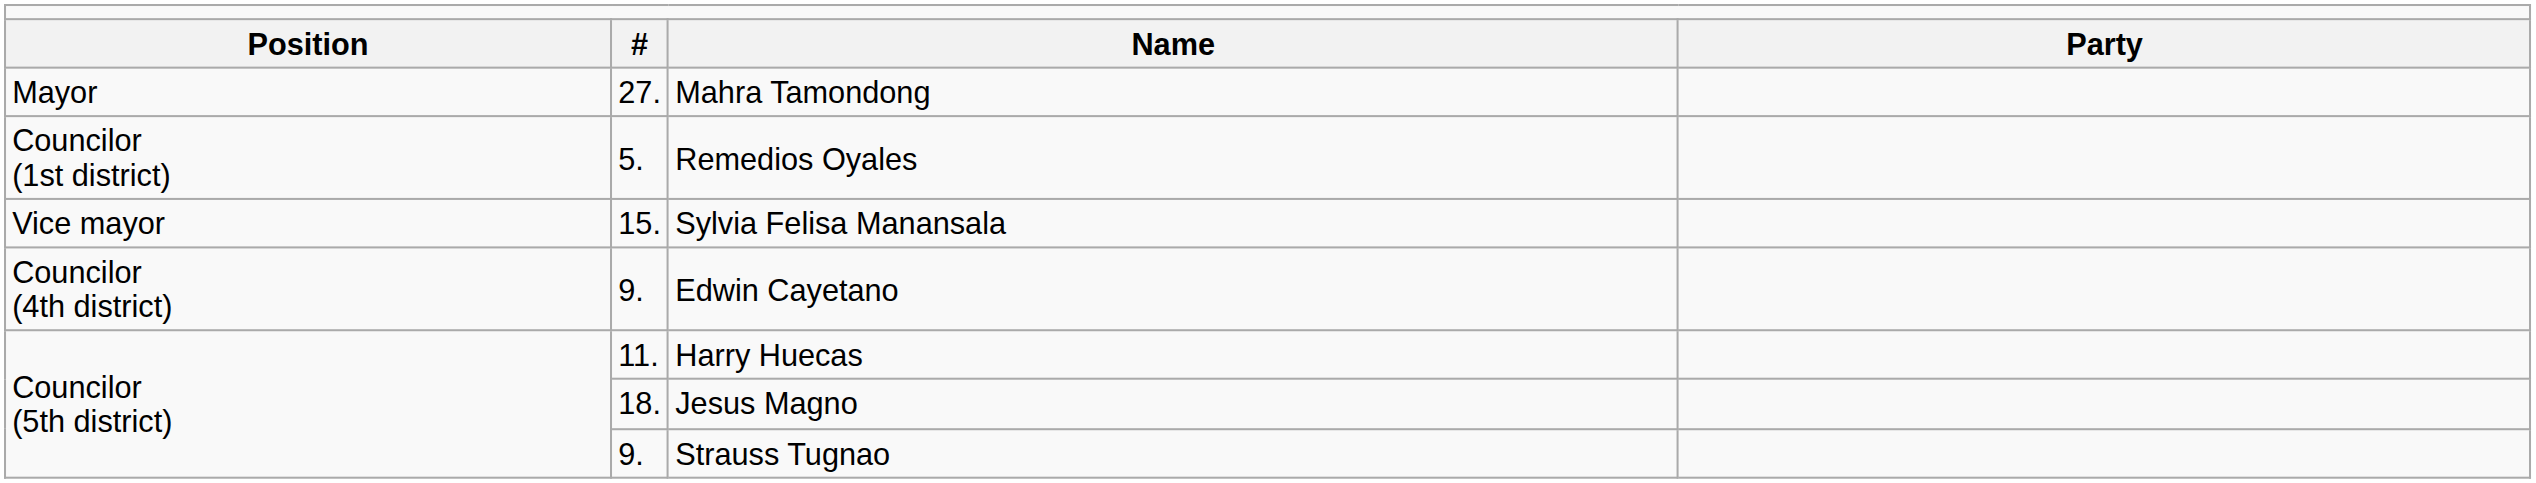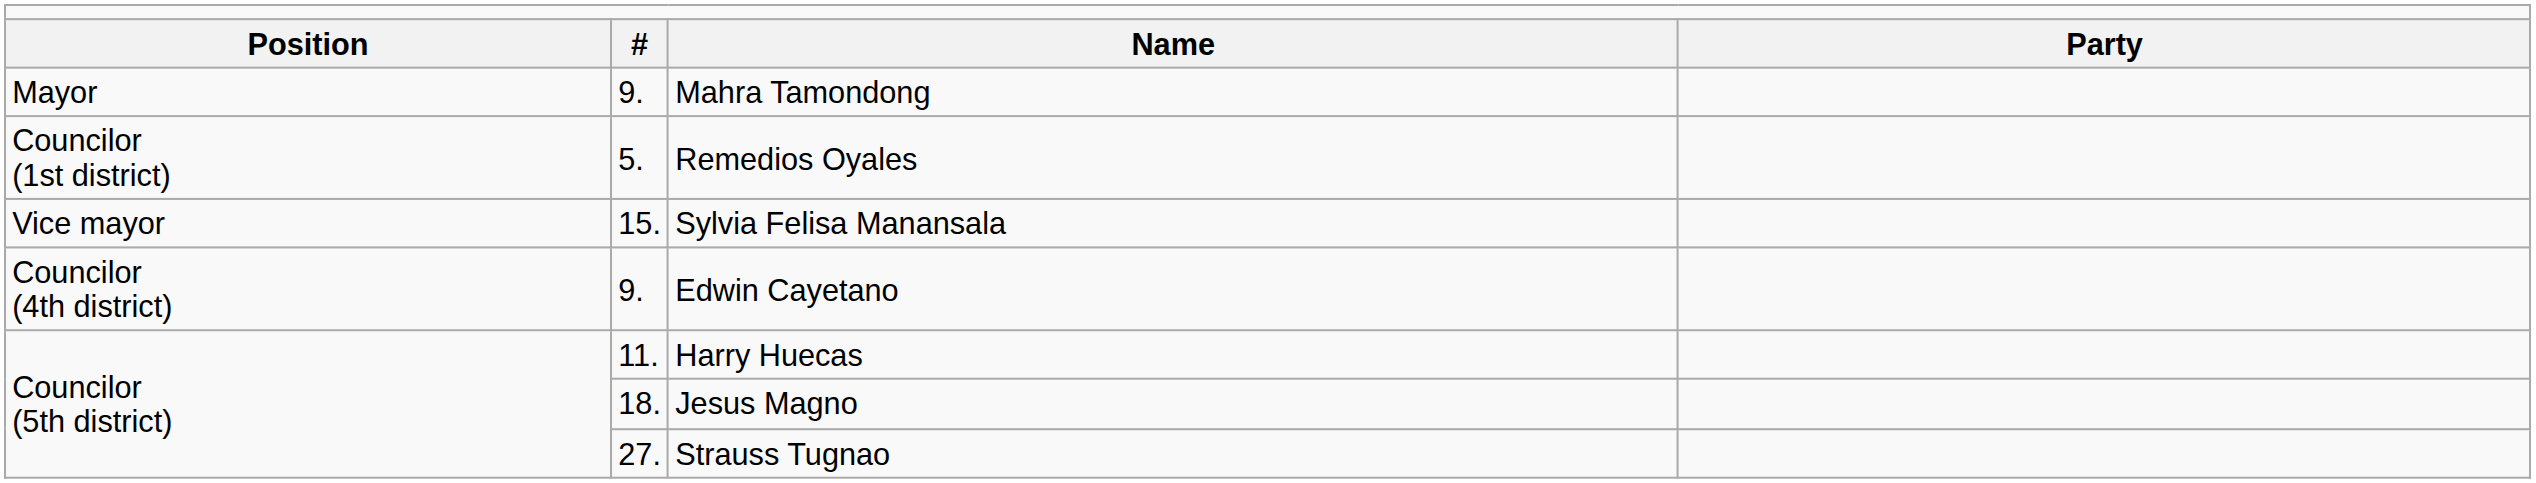(640, 92) 27. -> (631, 92) 9.
(631, 453) 9. -> (640, 453) 27.
